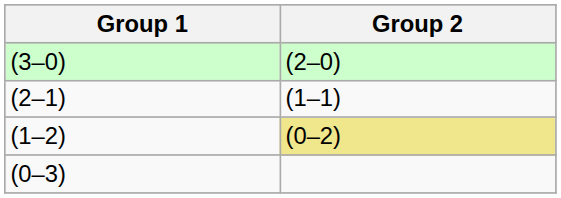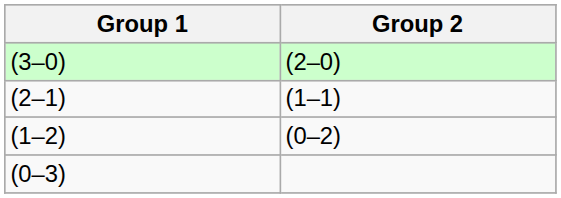(313, 137) khaki background -> (313, 137) no background
